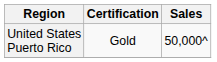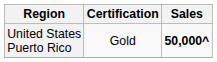(186, 40) normal -> (187, 40) bold
